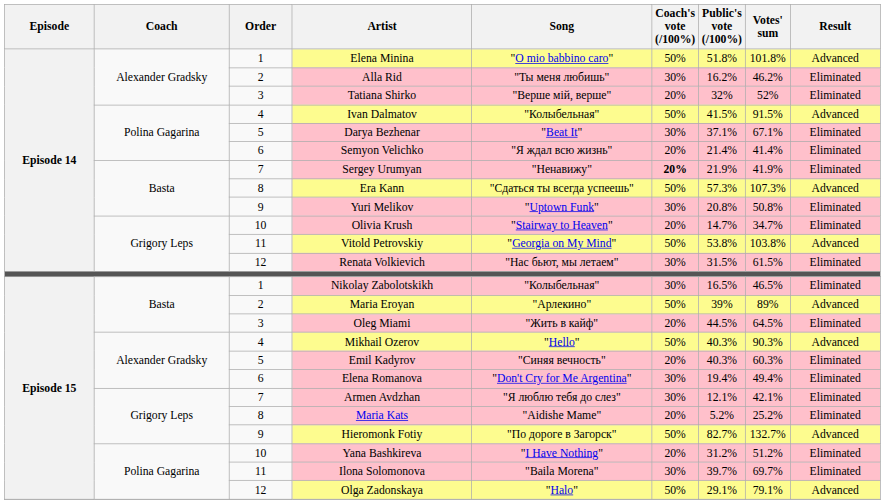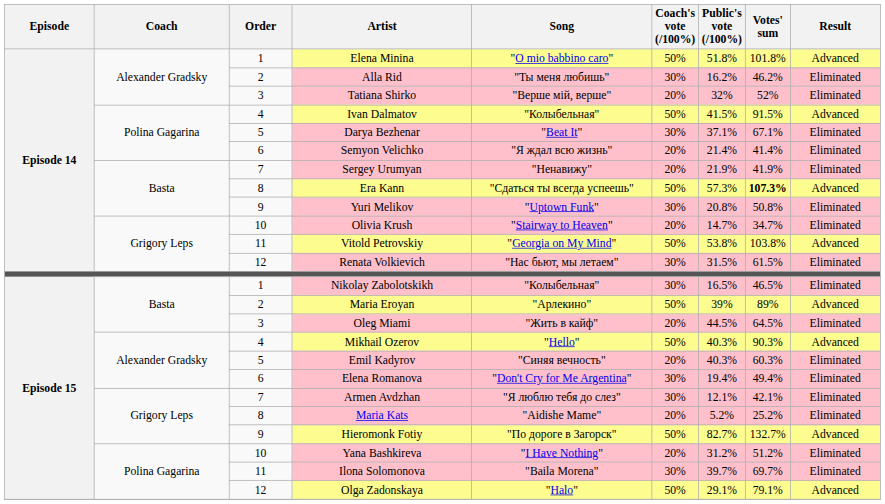(675, 169) bold -> (675, 169) normal
(768, 188) normal -> (768, 188) bold
